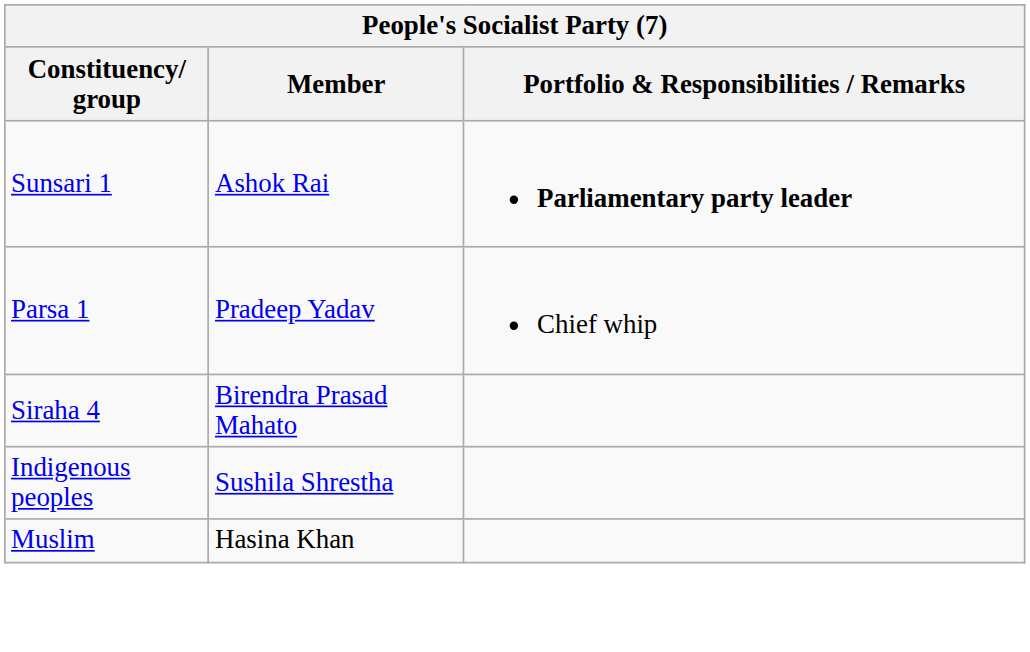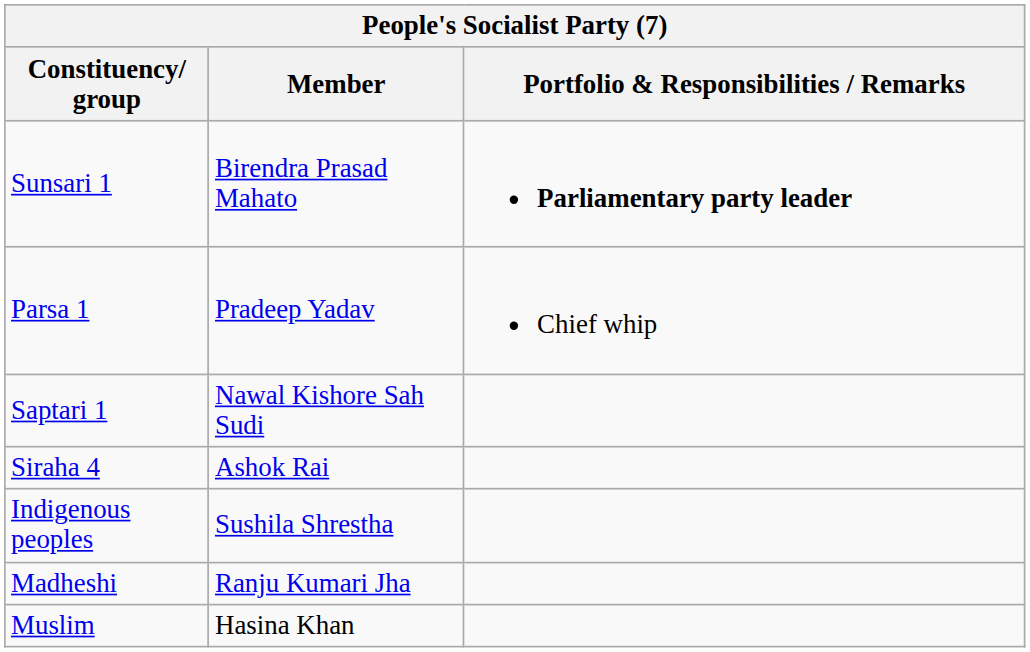(272, 183) Ashok Rai -> (301, 183) Birendra Prasad Mahato
+ row: (59, 409)
(301, 409) Birendra Prasad Mahato -> (272, 467) Ashok Rai
+ row: (64, 582)
